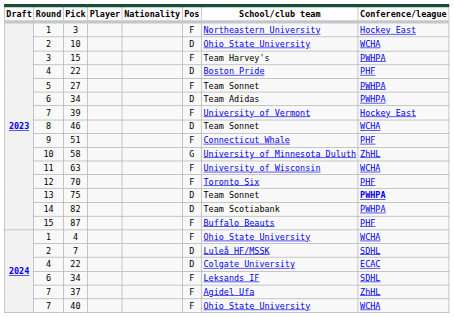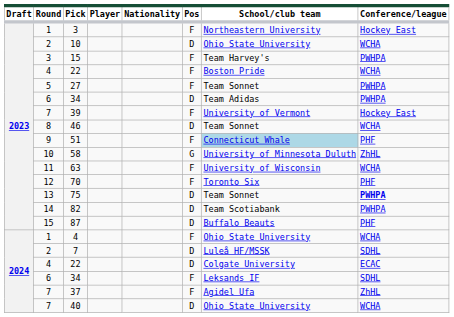(192, 71) D -> (192, 71) F
(368, 71) PHF -> (370, 71) WCHA
(247, 140) no background -> (247, 140) lightblue background
(192, 223) F -> (192, 223) D
(192, 306) F -> (192, 306) D
